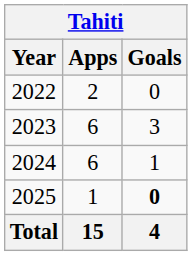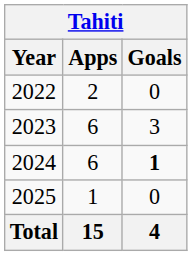(155, 162) normal -> (155, 162) bold
(155, 197) bold -> (155, 197) normal
